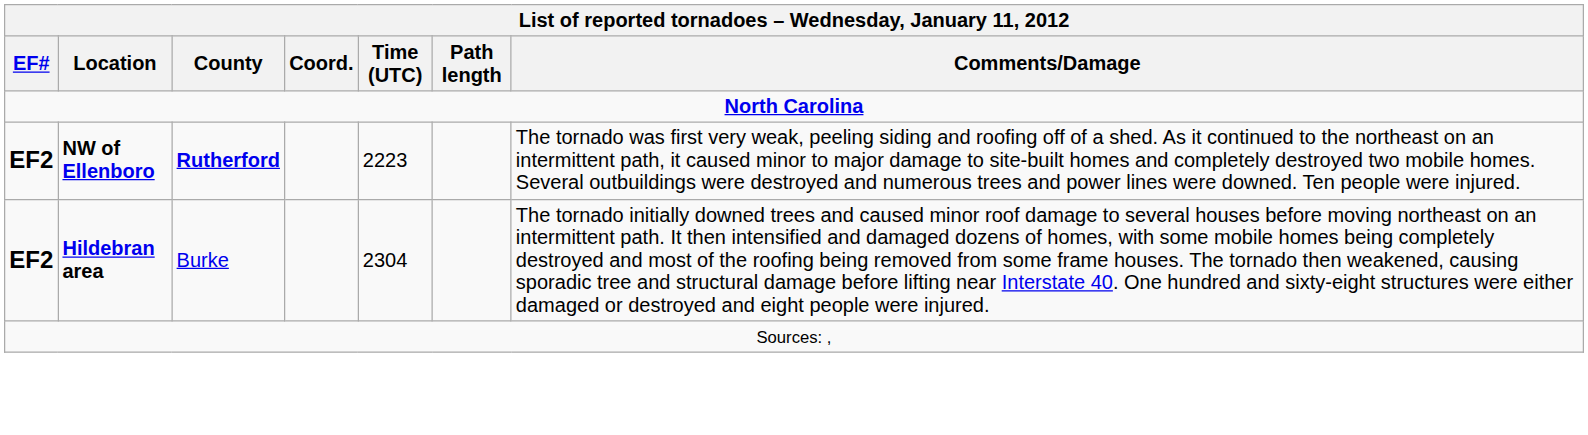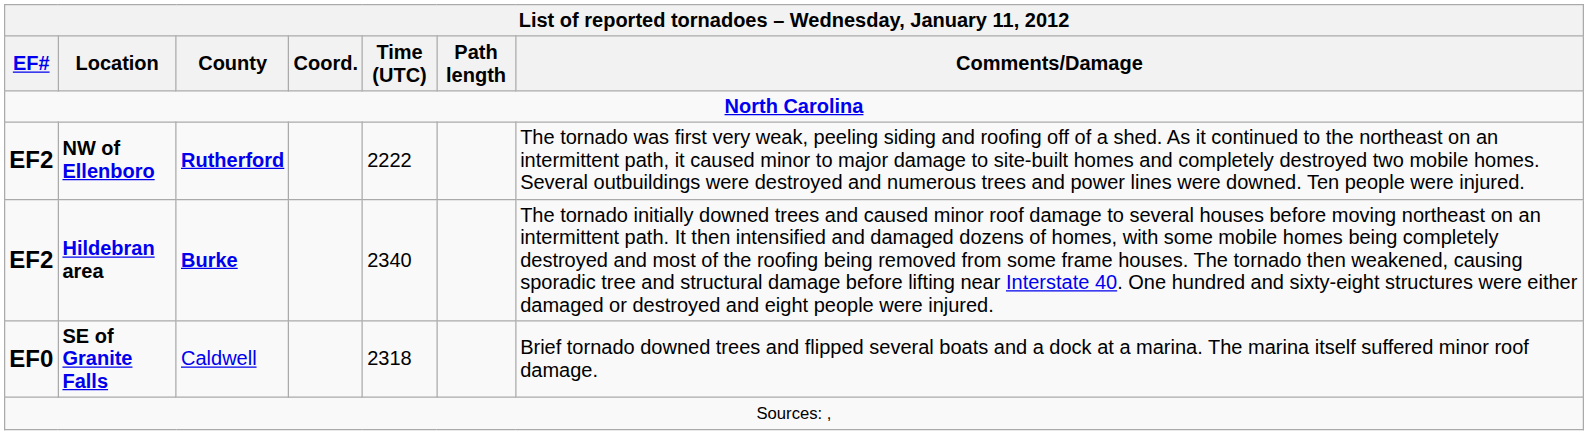(385, 160) 2223 -> (389, 160) 2222
(203, 259) normal -> (209, 259) bold
(385, 259) 2304 -> (389, 259) 2340
+ row: (97, 358)
